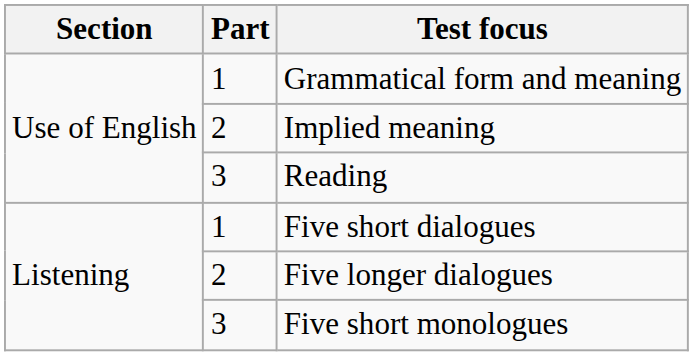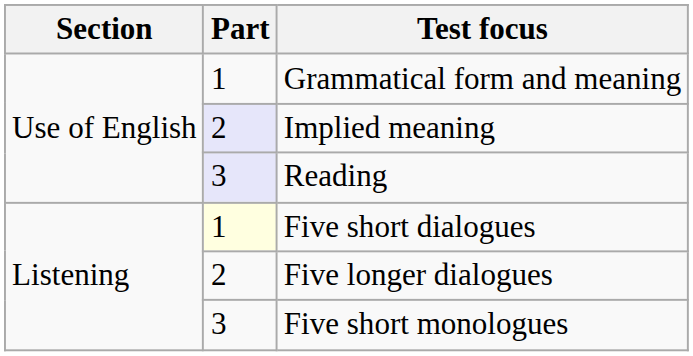(219, 127) no background -> (219, 127) lavender background
(219, 176) no background -> (219, 176) lavender background
(219, 226) no background -> (219, 226) lightyellow background
